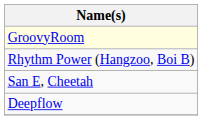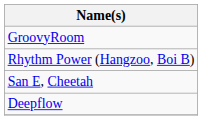(46, 37) lightyellow background -> (46, 37) no background
